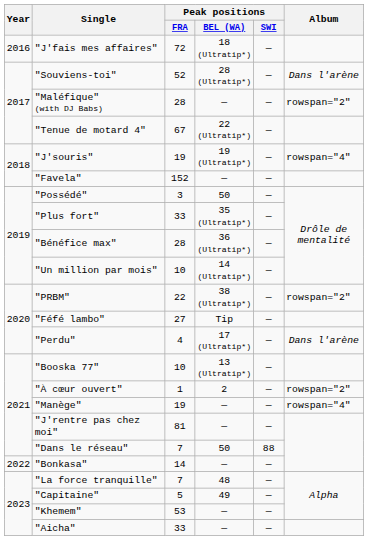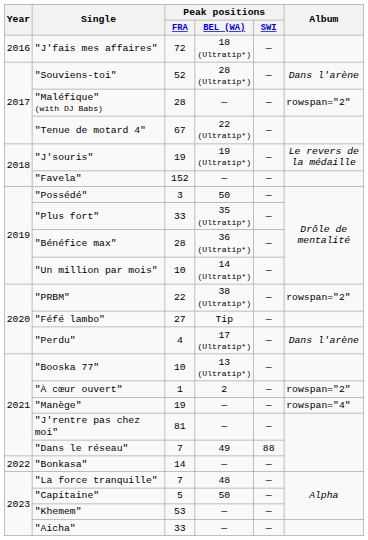(318, 157) rowspan="4" -> (324, 157) Le revers de la médaille
(224, 448) 50 -> (224, 448) 49
(224, 496) 49 -> (224, 496) 50
